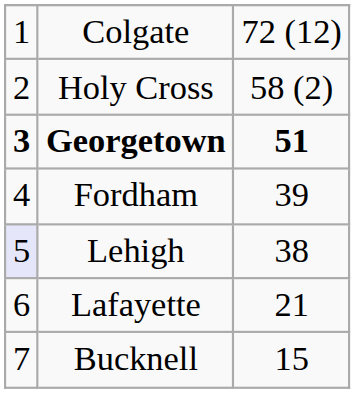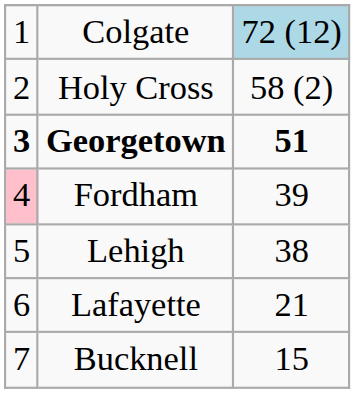(292, 31) no background -> (292, 31) lightblue background
(22, 195) no background -> (22, 195) pink background
(22, 250) lavender background -> (22, 250) no background
